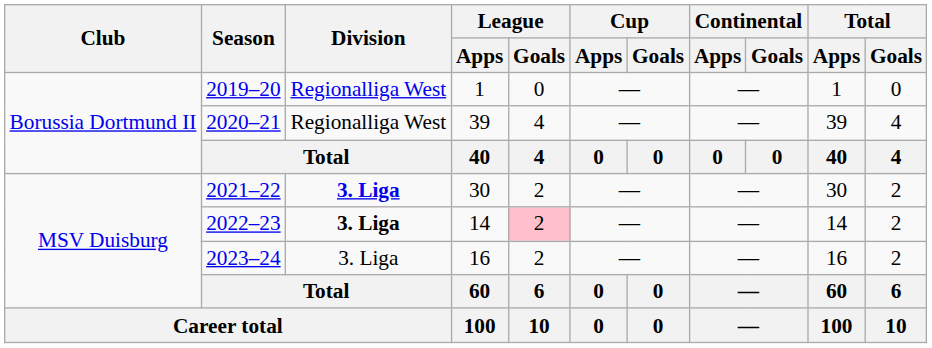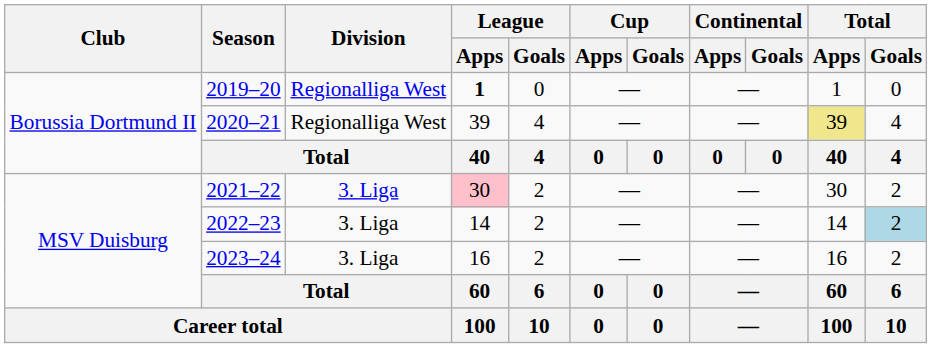(480, 88) normal -> (480, 88) bold
(837, 122) no background -> (837, 122) khaki background
(368, 190) bold -> (368, 190) normal
(480, 190) no background -> (480, 190) pink background
(368, 223) bold -> (368, 223) normal
(539, 223) pink background -> (539, 223) no background
(896, 223) no background -> (896, 223) lightblue background
